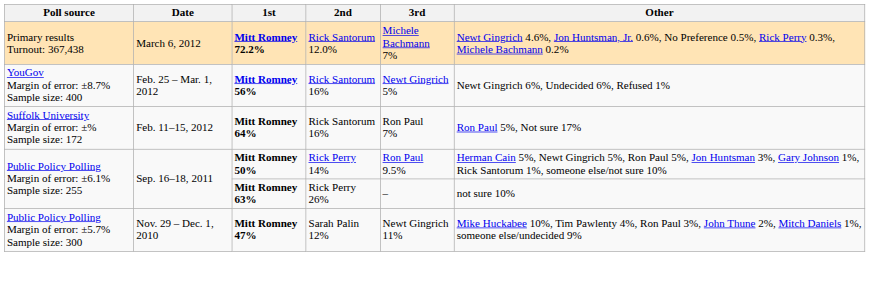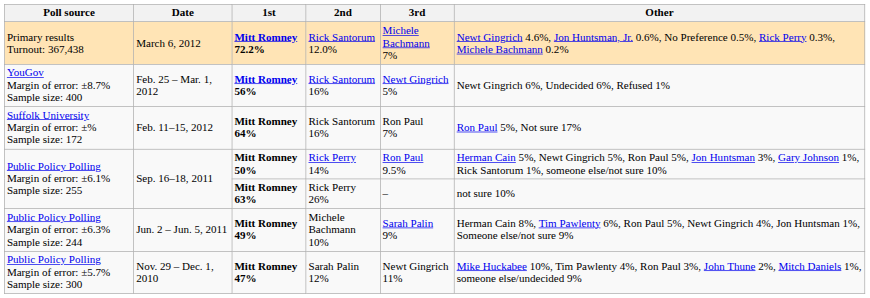+ row: (266, 230)
